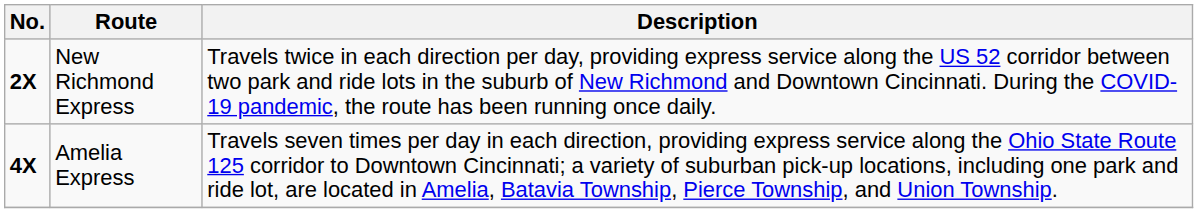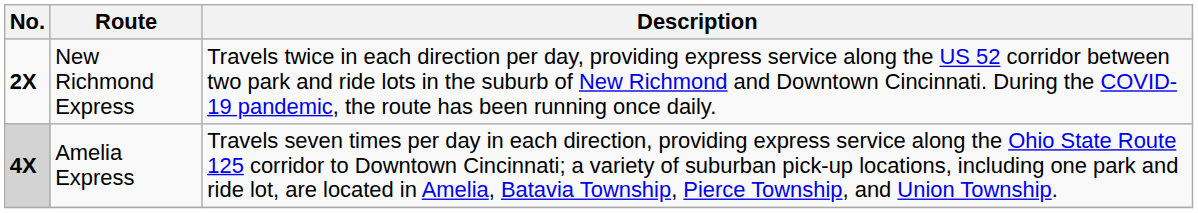(23, 165) no background -> (23, 165) lightgrey background
